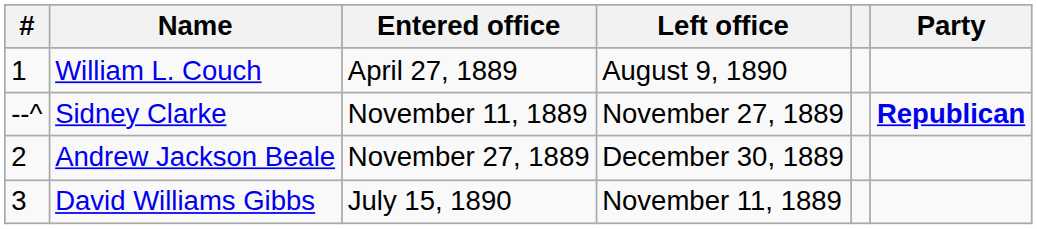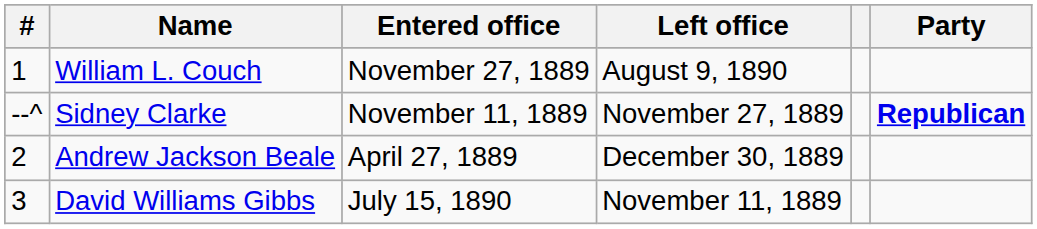(433, 69) April 27, 1889 -> (469, 69) November 27, 1889
(469, 157) November 27, 1889 -> (433, 157) April 27, 1889
